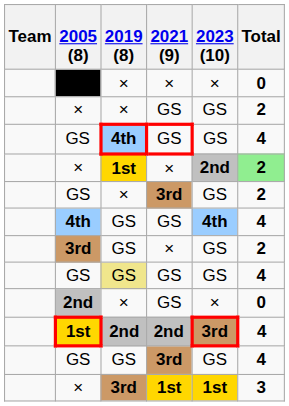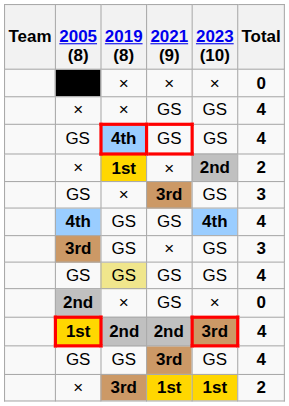(261, 110) 2 -> (261, 110) 4
(261, 167) lightgreen background -> (261, 167) no background
(261, 194) 2 -> (261, 194) 3
(261, 248) 2 -> (261, 248) 3
(261, 387) 3 -> (261, 387) 2
